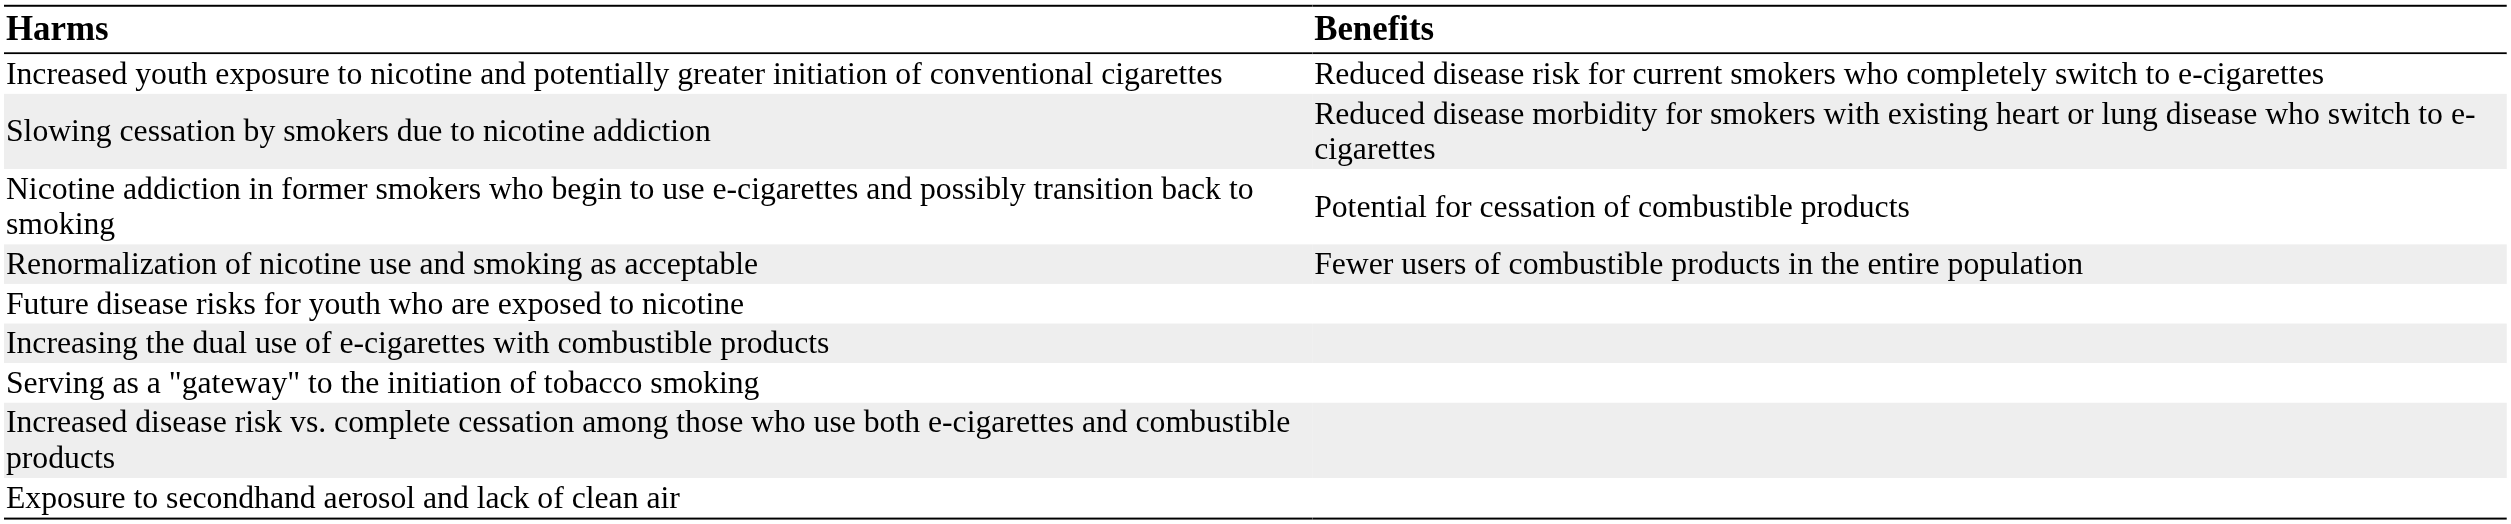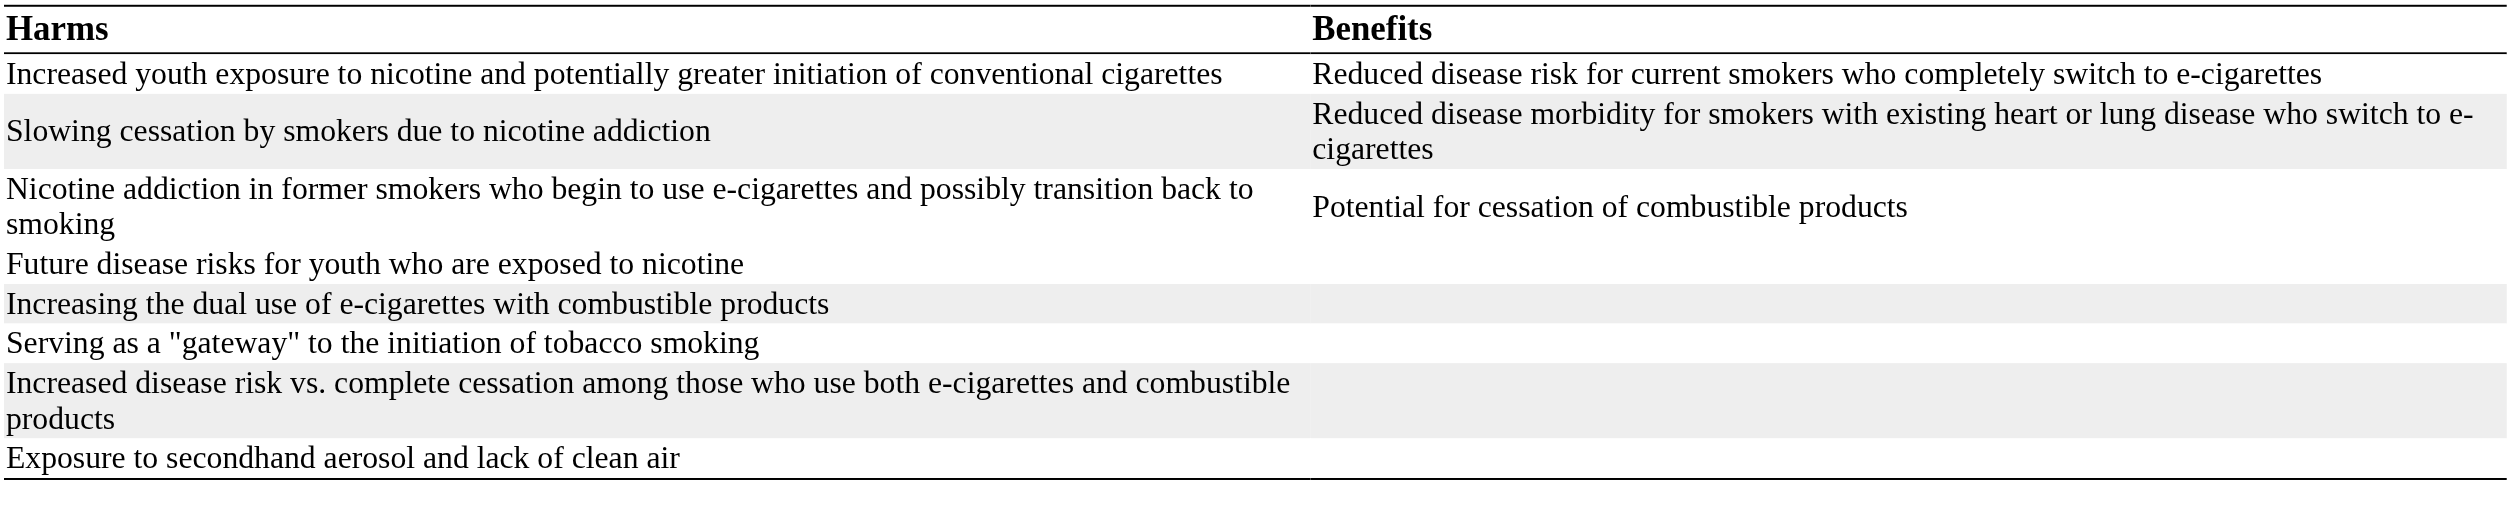- row: (382, 264)
